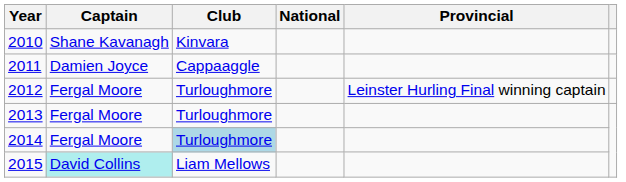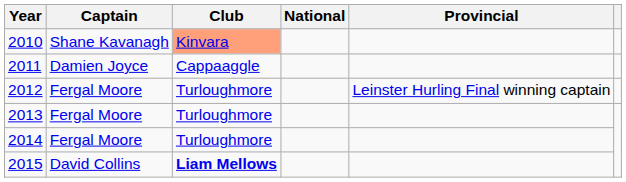(202, 41) no background -> (202, 41) lightsalmon background
(224, 139) lightblue background -> (224, 139) no background
(95, 164) paleturquoise background -> (95, 164) no background
(223, 164) normal -> (226, 164) bold
